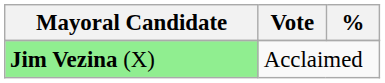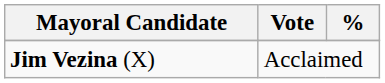(82, 58) lightgreen background -> (82, 58) no background
